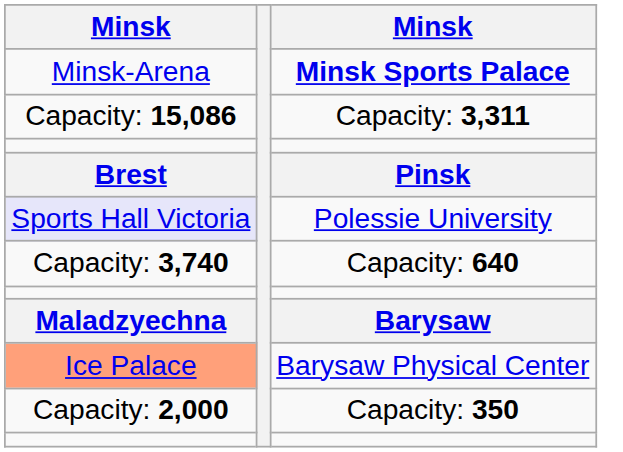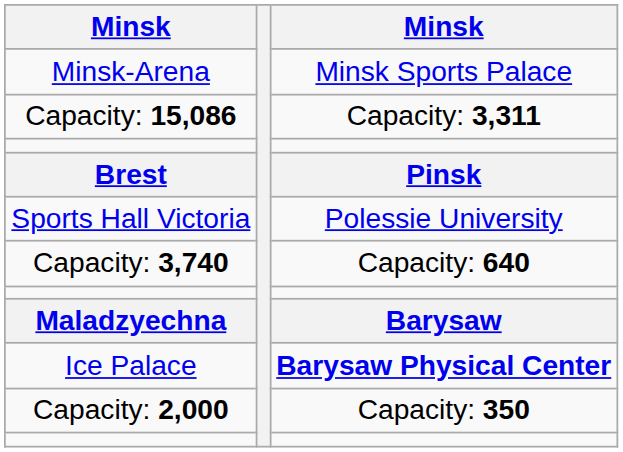(433, 71) bold -> (444, 71) normal
(131, 218) lavender background -> (131, 218) no background
(131, 365) lightsalmon background -> (131, 365) no background
(433, 365) normal -> (444, 365) bold
